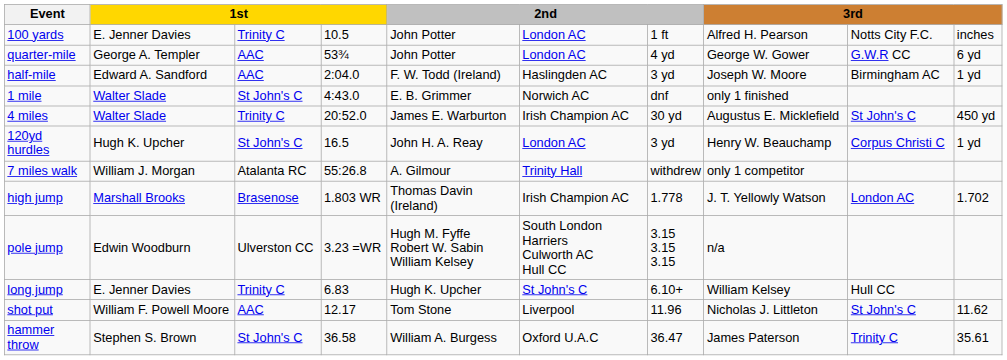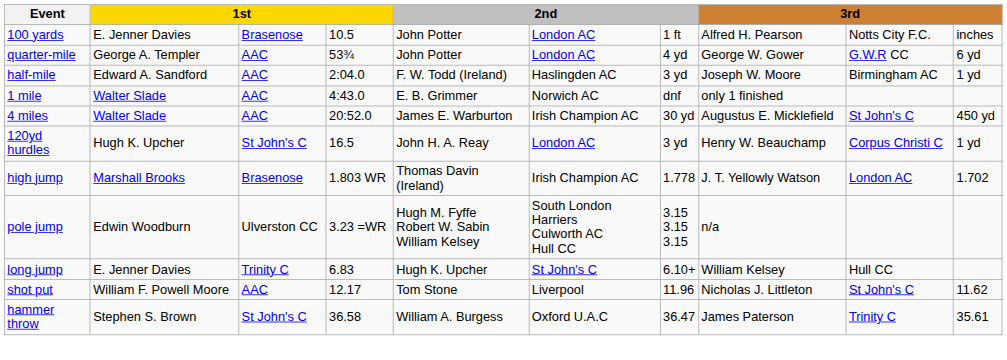(261, 34) Trinity C -> (272, 34) Brasenose
(270, 95) St John's C -> (255, 95) AAC
(261, 116) Trinity C -> (255, 116) AAC
- row: (42, 171)
